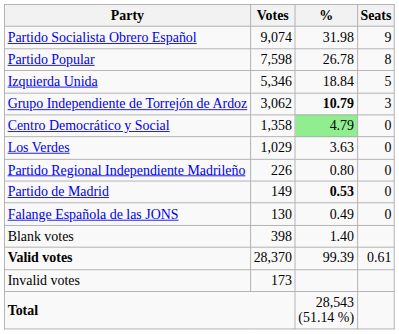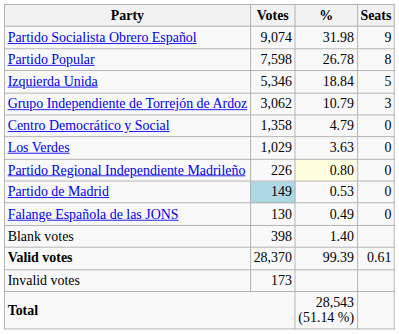(338, 103) bold -> (338, 103) normal
(342, 125) lightgreen background -> (342, 125) no background
(342, 170) no background -> (342, 170) lightyellow background
(281, 192) no background -> (281, 192) lightblue background
(342, 192) bold -> (342, 192) normal
